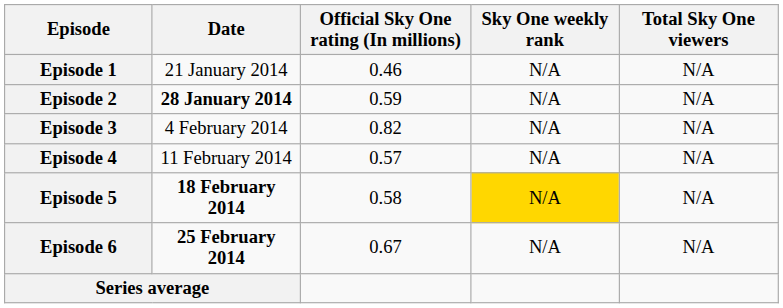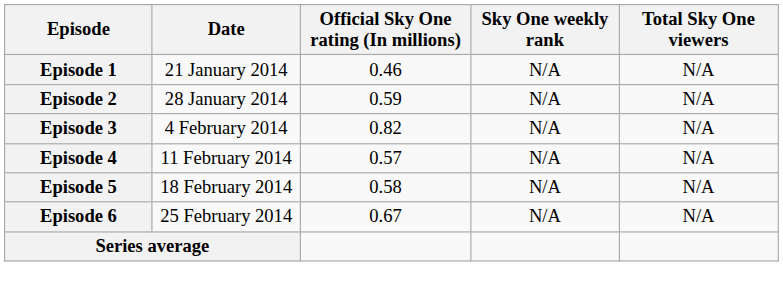(226, 98) bold -> (226, 98) normal
(226, 197) bold -> (226, 187) normal
(545, 197) gold background -> (545, 187) no background
(226, 248) bold -> (226, 216) normal
